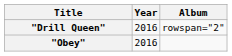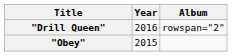(146, 43) 2016 -> (146, 43) 2015
